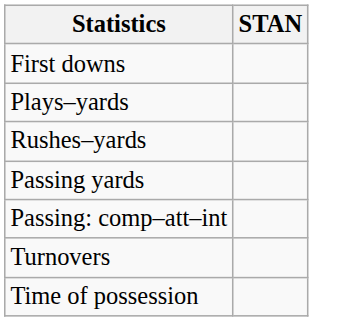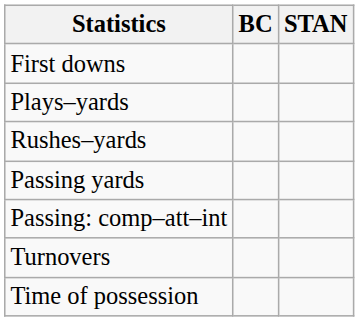+ column: (256, 24)
